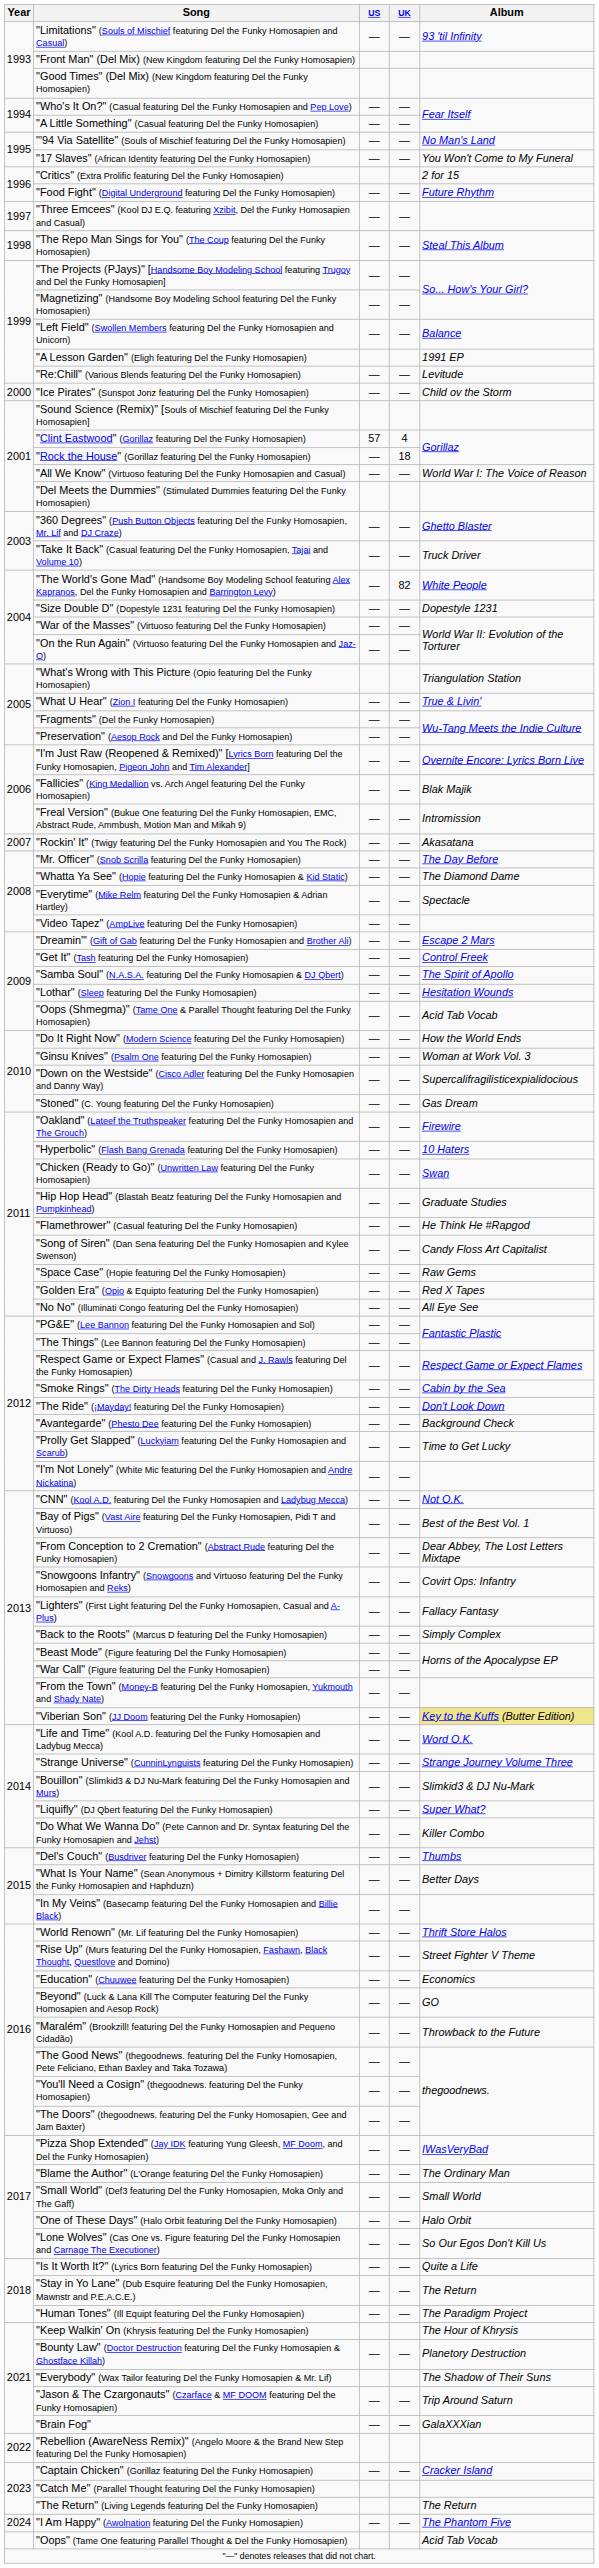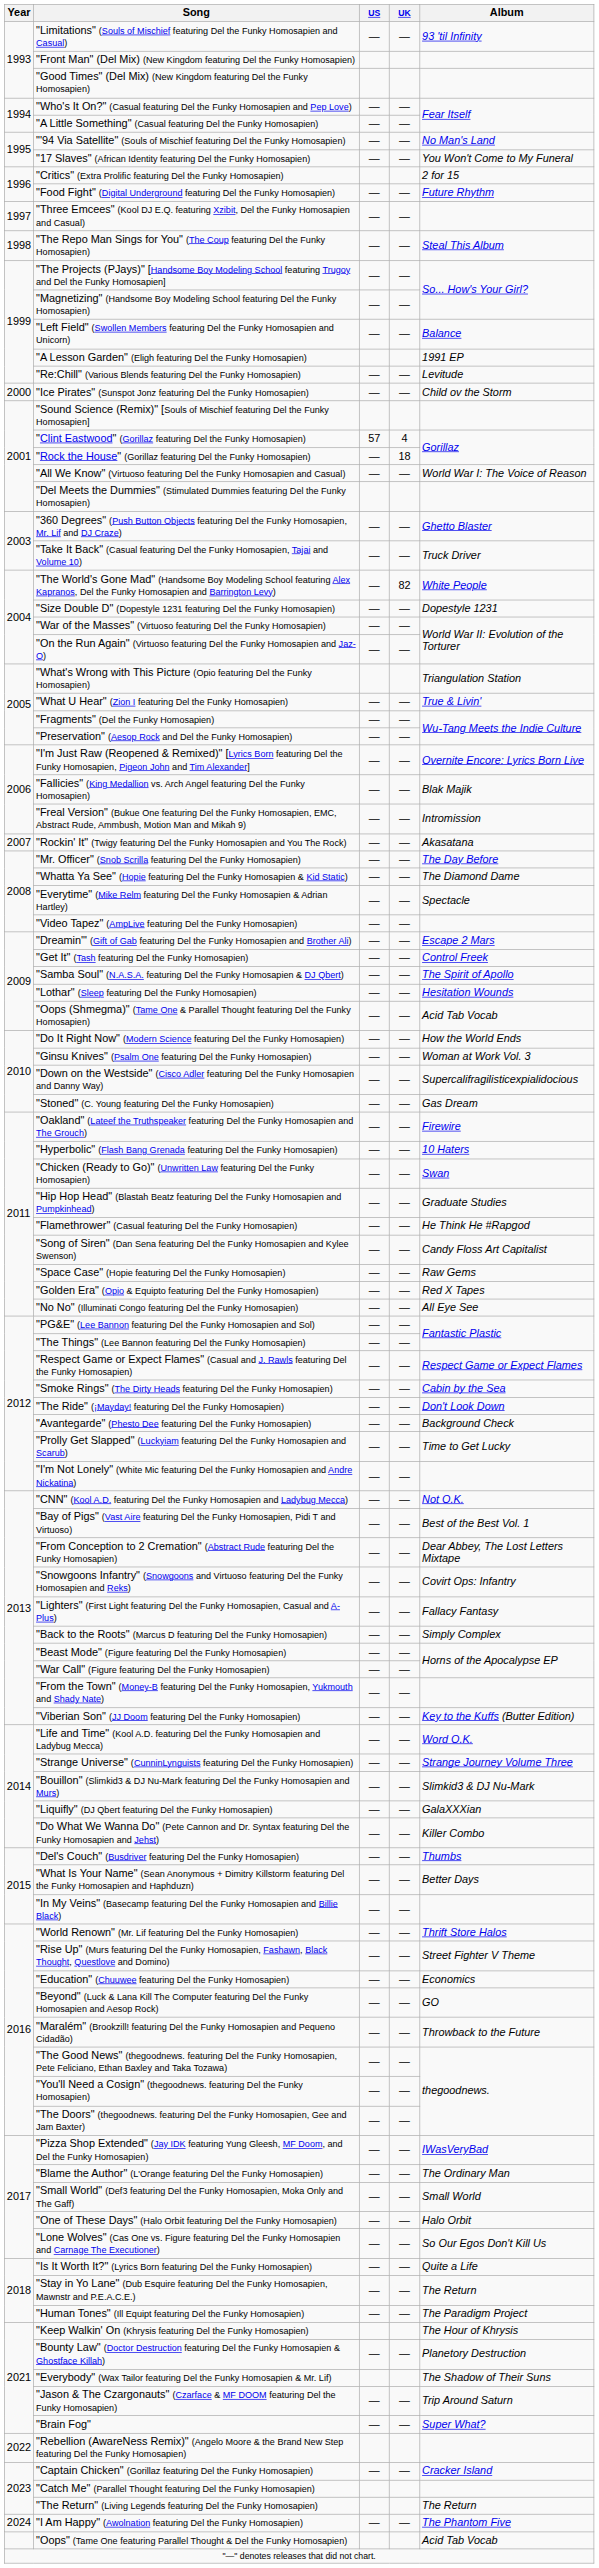(498, 1716) khaki background -> (498, 1716) no background
(454, 1809) Super What? -> (452, 1809) GalaXXXian
(452, 2424) GalaXXXian -> (454, 2424) Super What?
